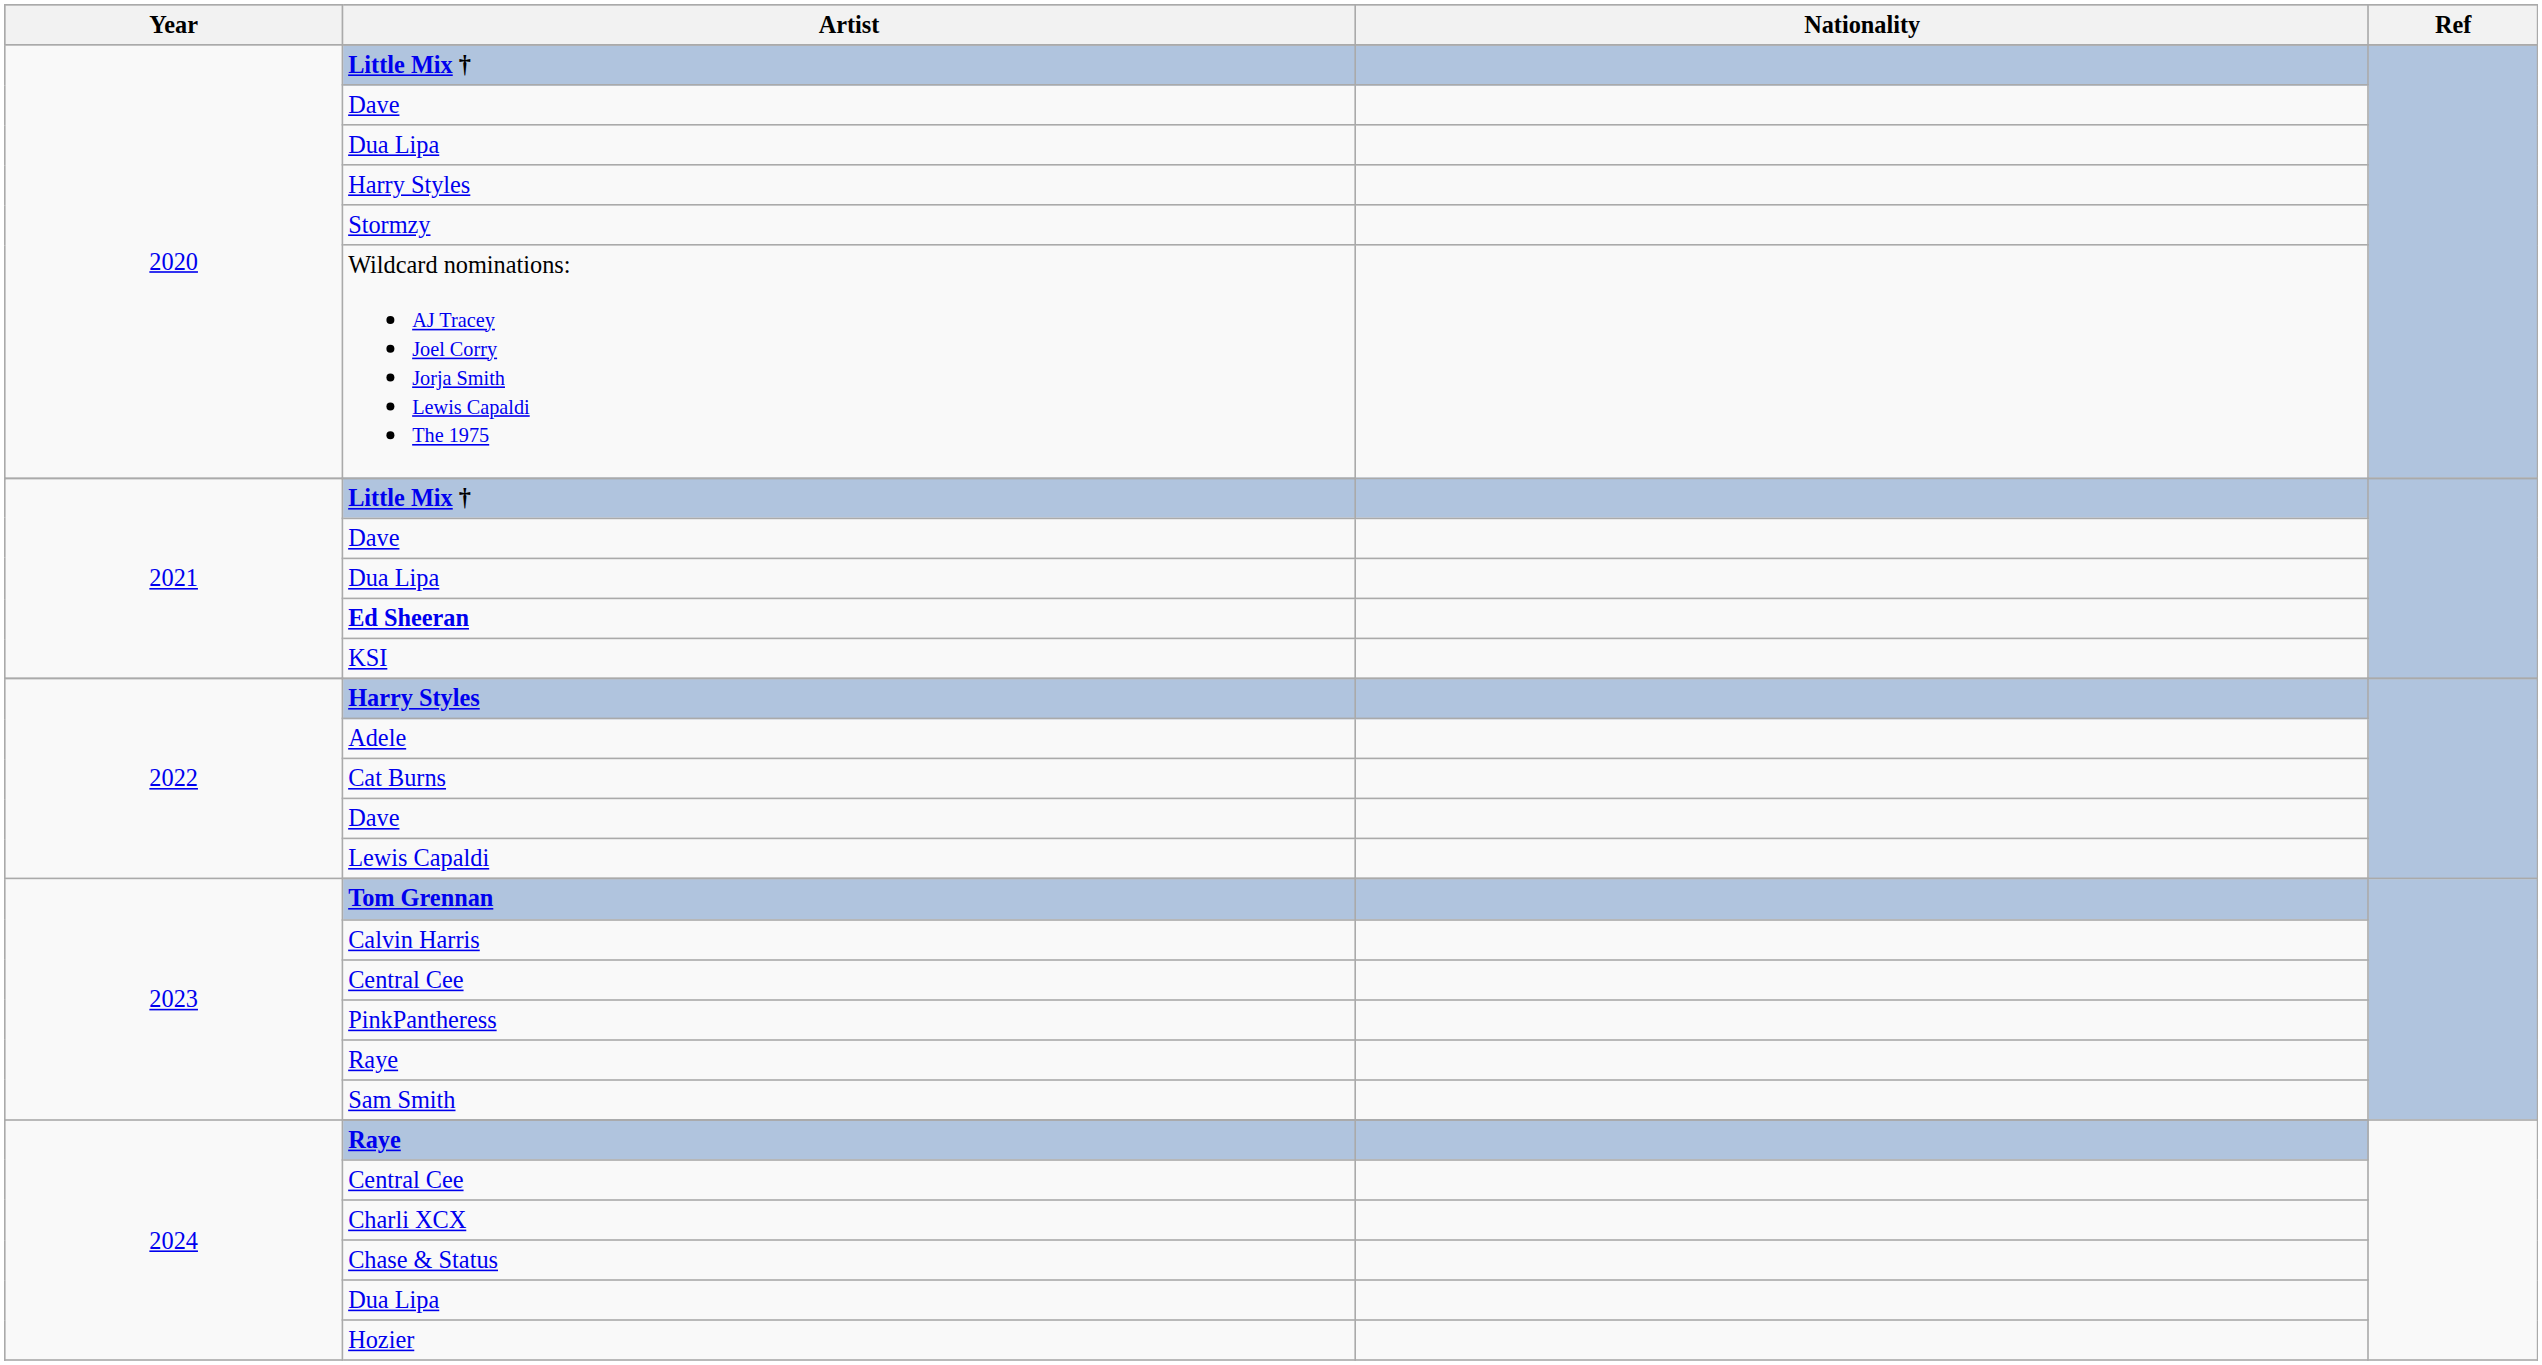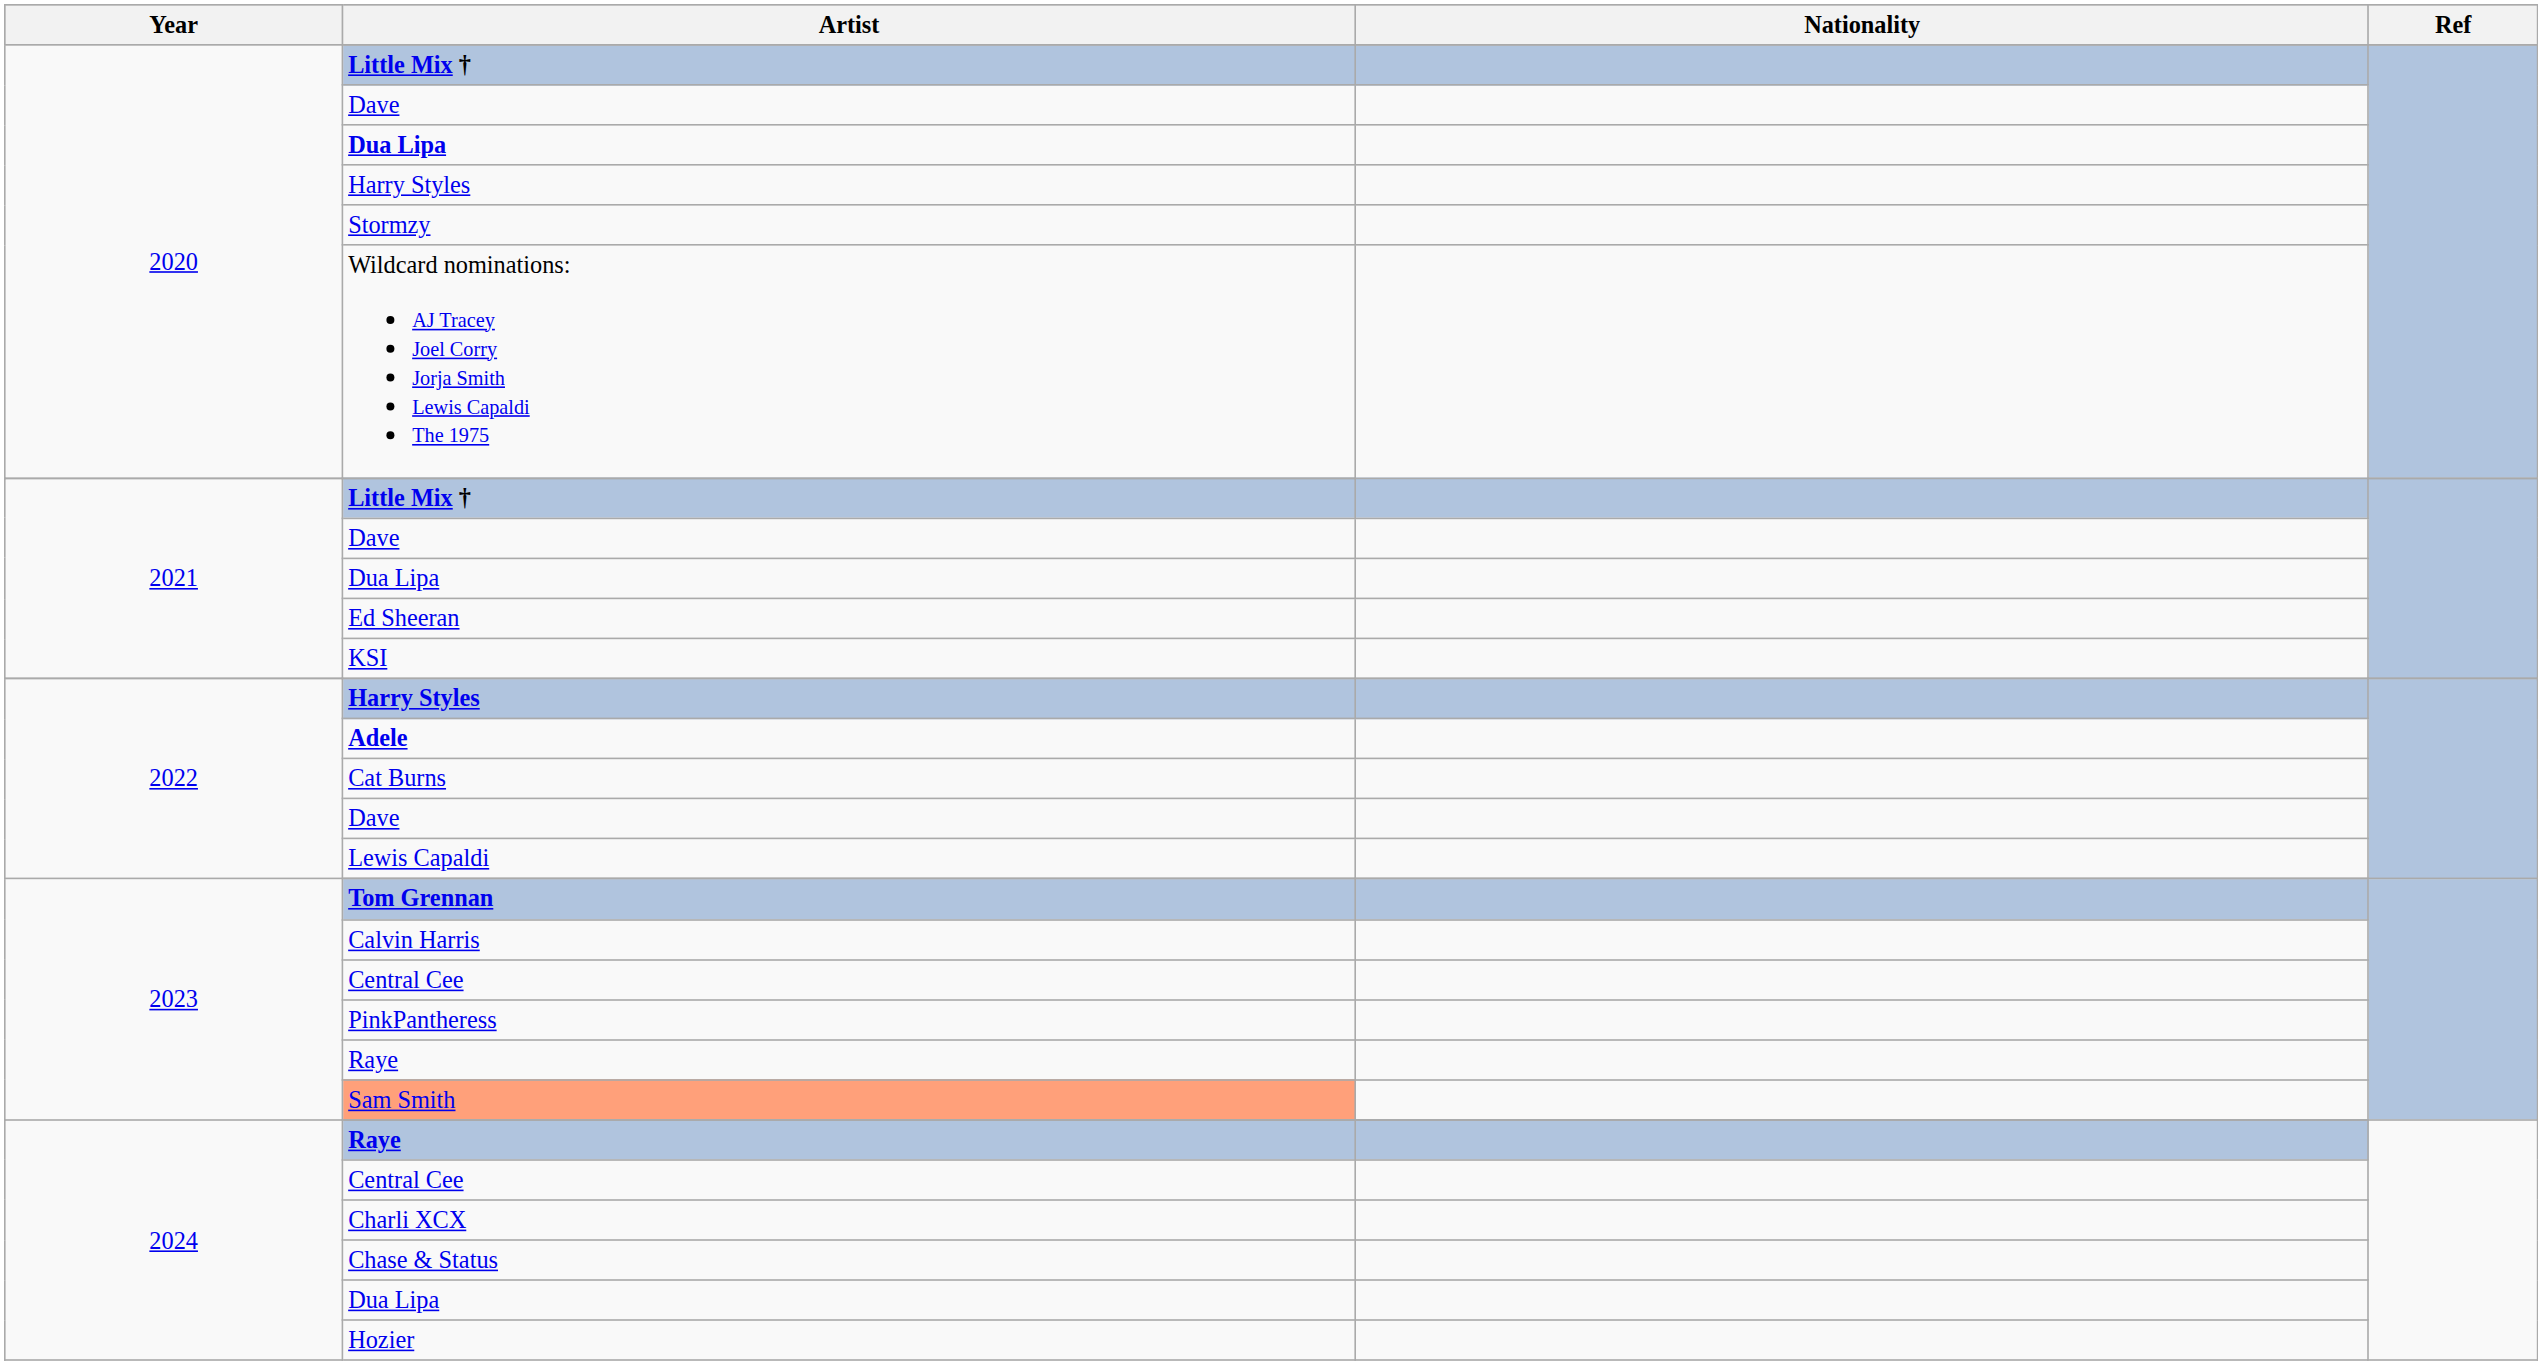(394, 145) normal -> (397, 145) bold
(409, 618) bold -> (404, 618) normal
(377, 738) normal -> (378, 738) bold
(402, 1099) no background -> (402, 1099) lightsalmon background
